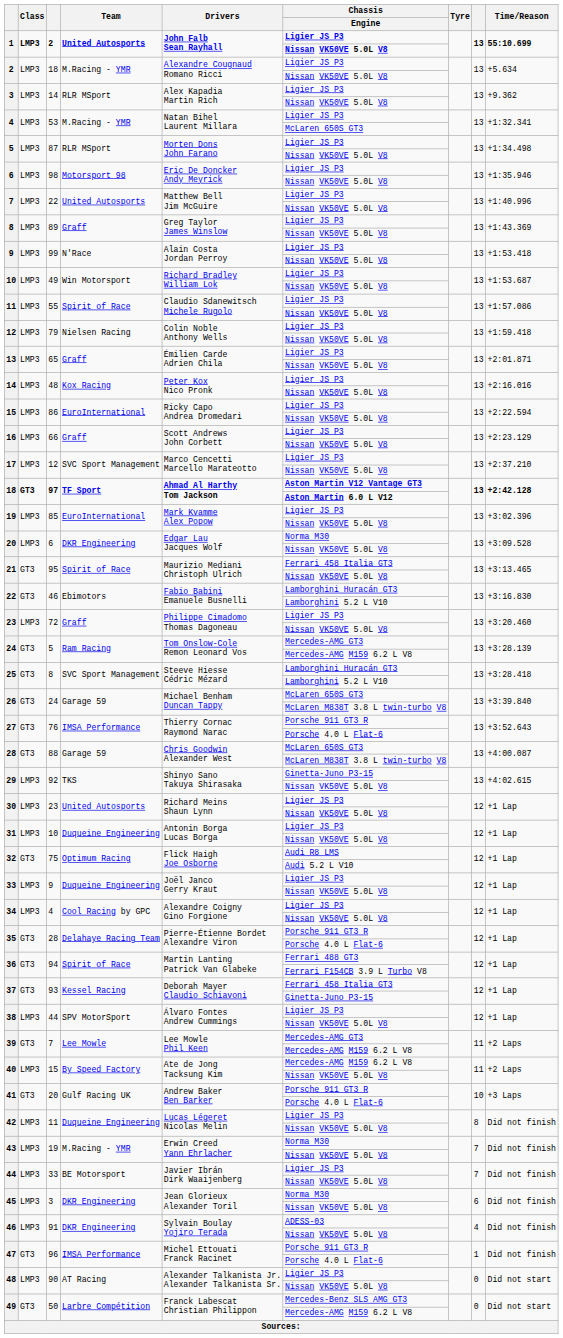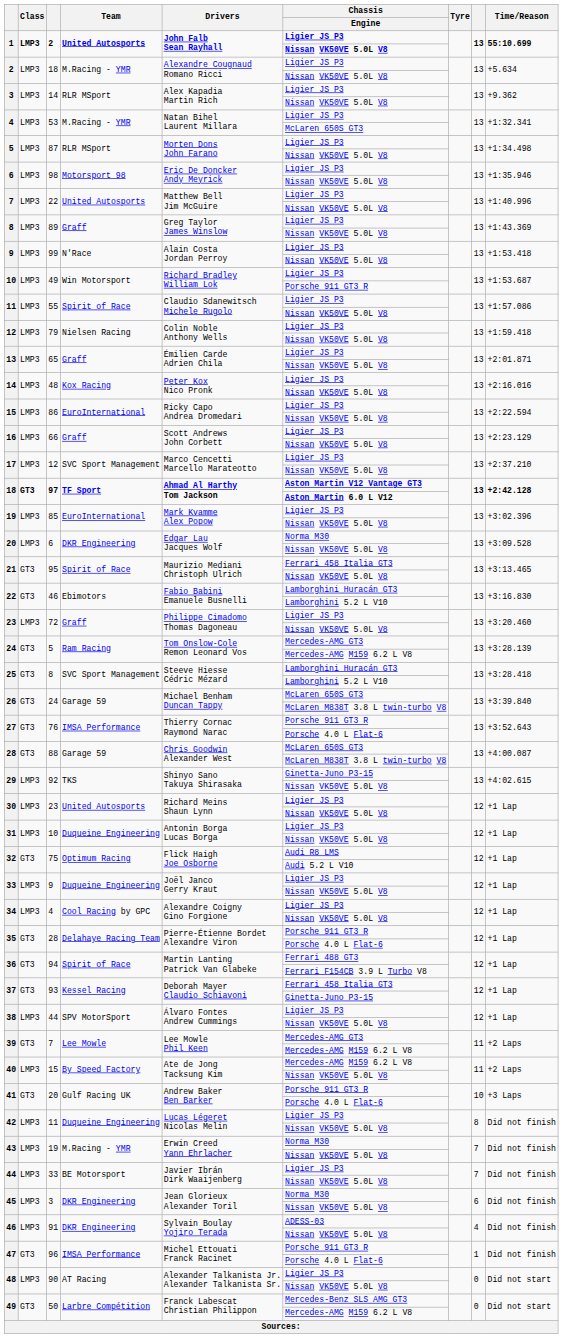(336, 288) Nissan VK50VE 5.0L V8 -> (327, 288) Porsche 911 GT3 R
